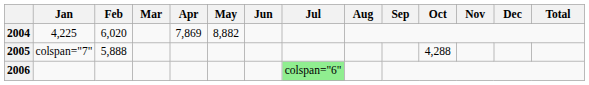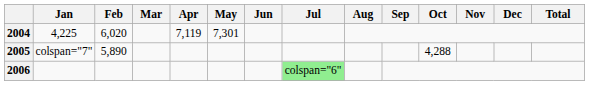(189, 33) 7,869 -> (189, 33) 7,119
(226, 33) 8,882 -> (226, 33) 7,301
(114, 52) 5,888 -> (114, 52) 5,890
